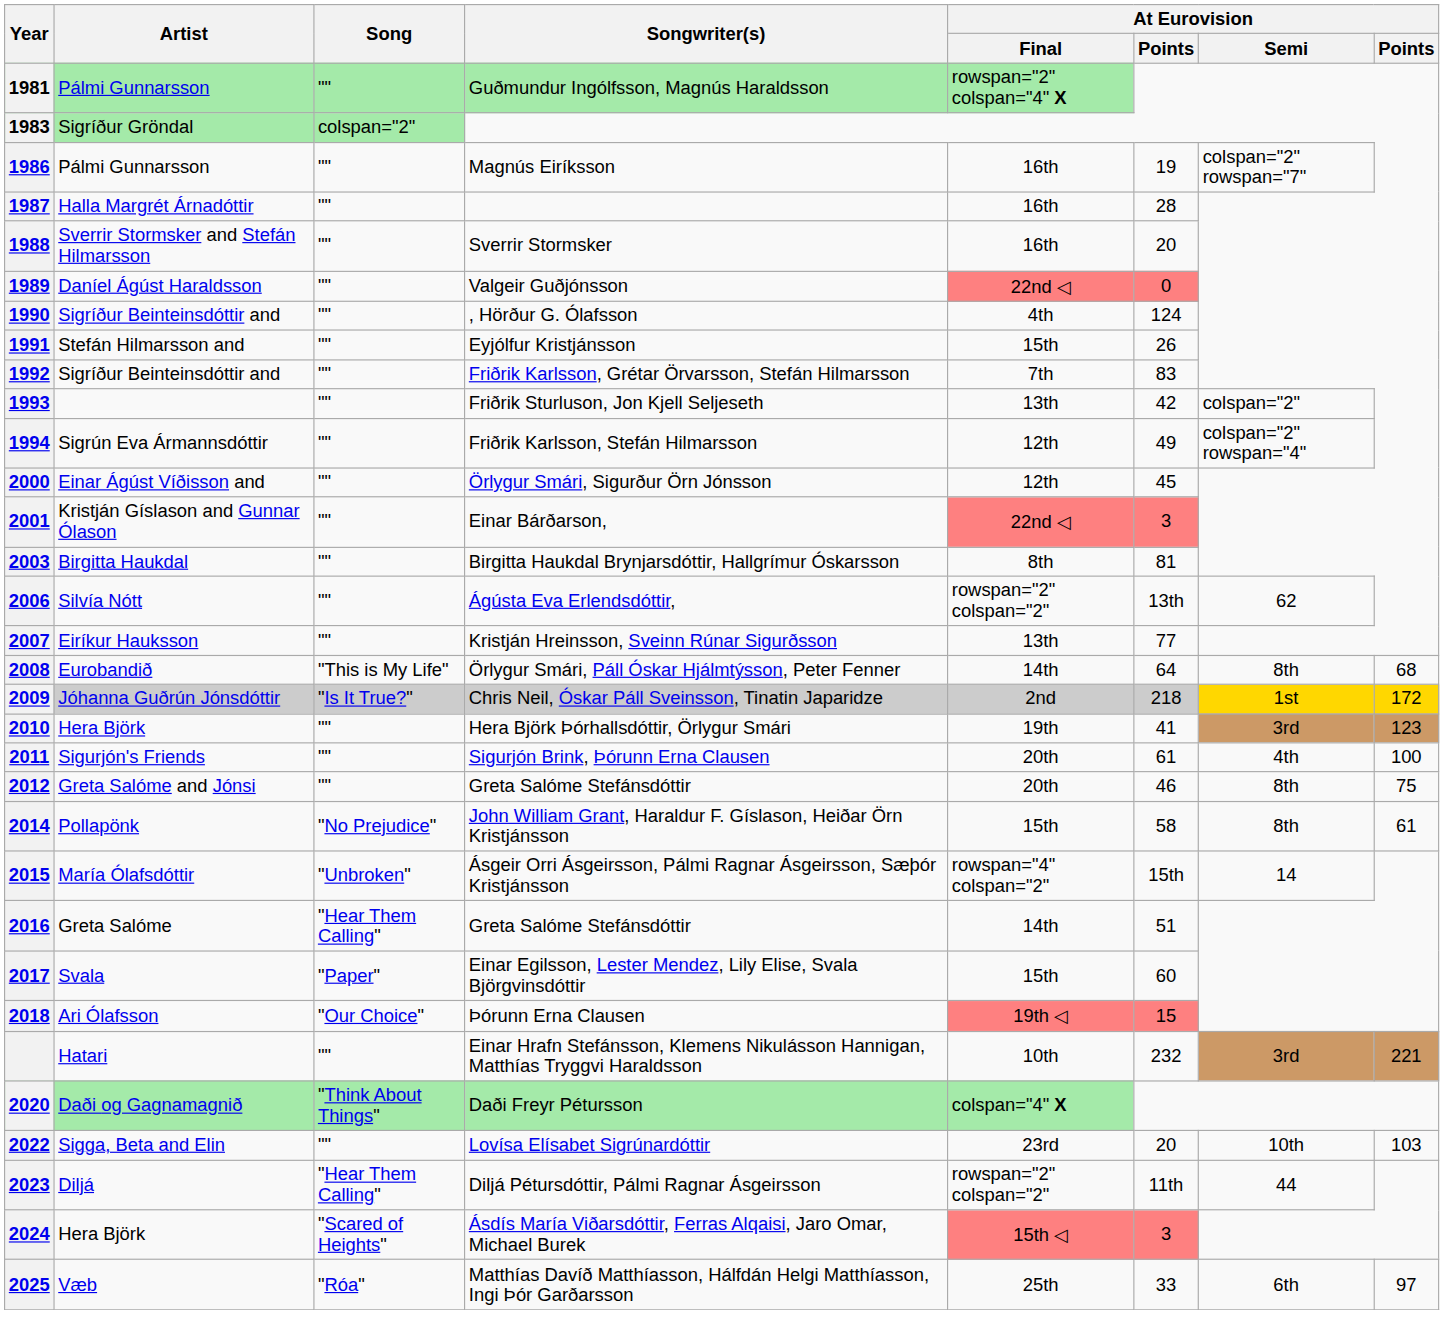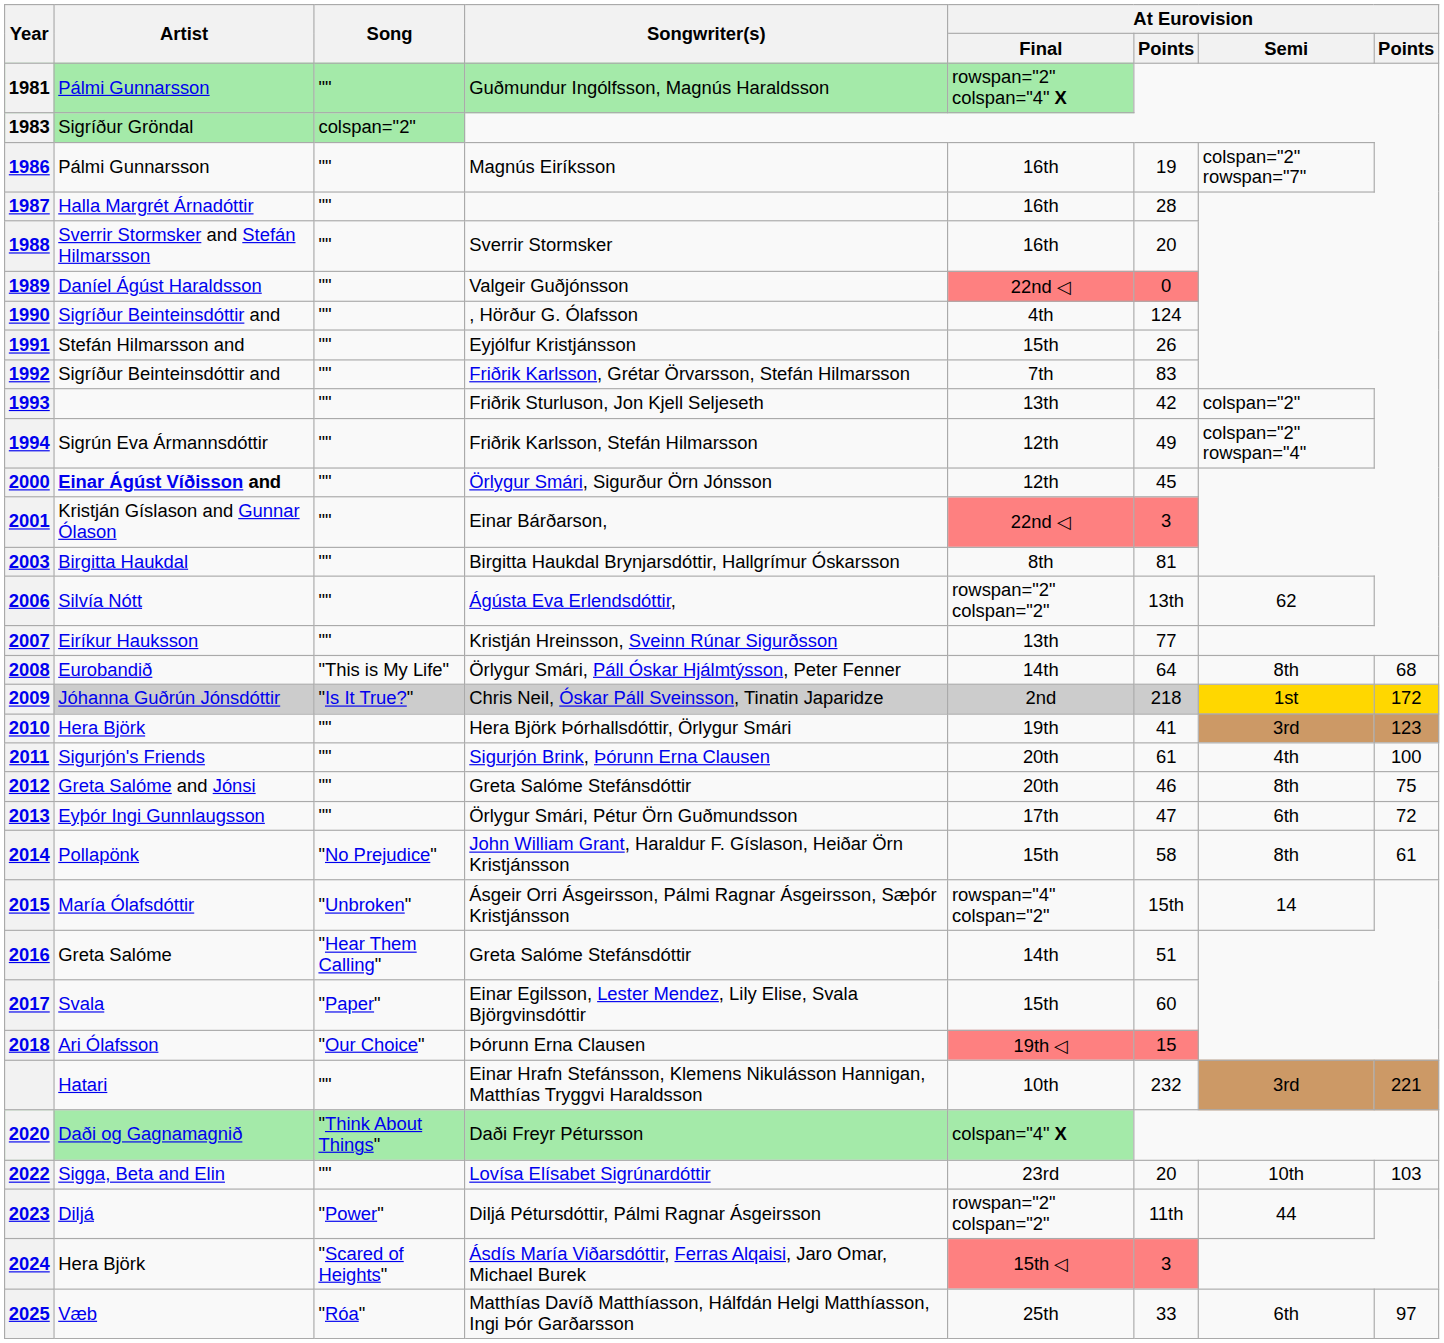(162, 482) normal -> (170, 482) bold
+ row: (29, 815)
(367, 1184) "Hear Them Calling" -> (351, 1213) "Power"
